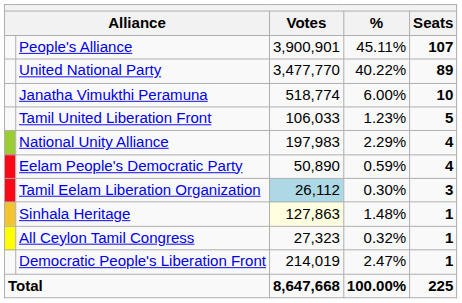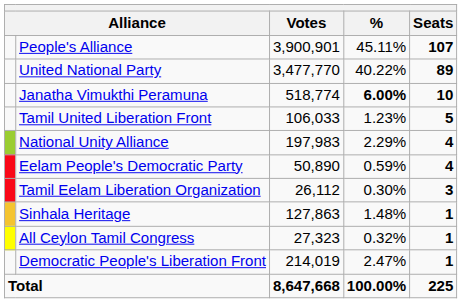(385, 94) normal -> (385, 94) bold
(317, 190) lightblue background -> (317, 190) no background
(313, 214) lightyellow background -> (313, 214) no background
